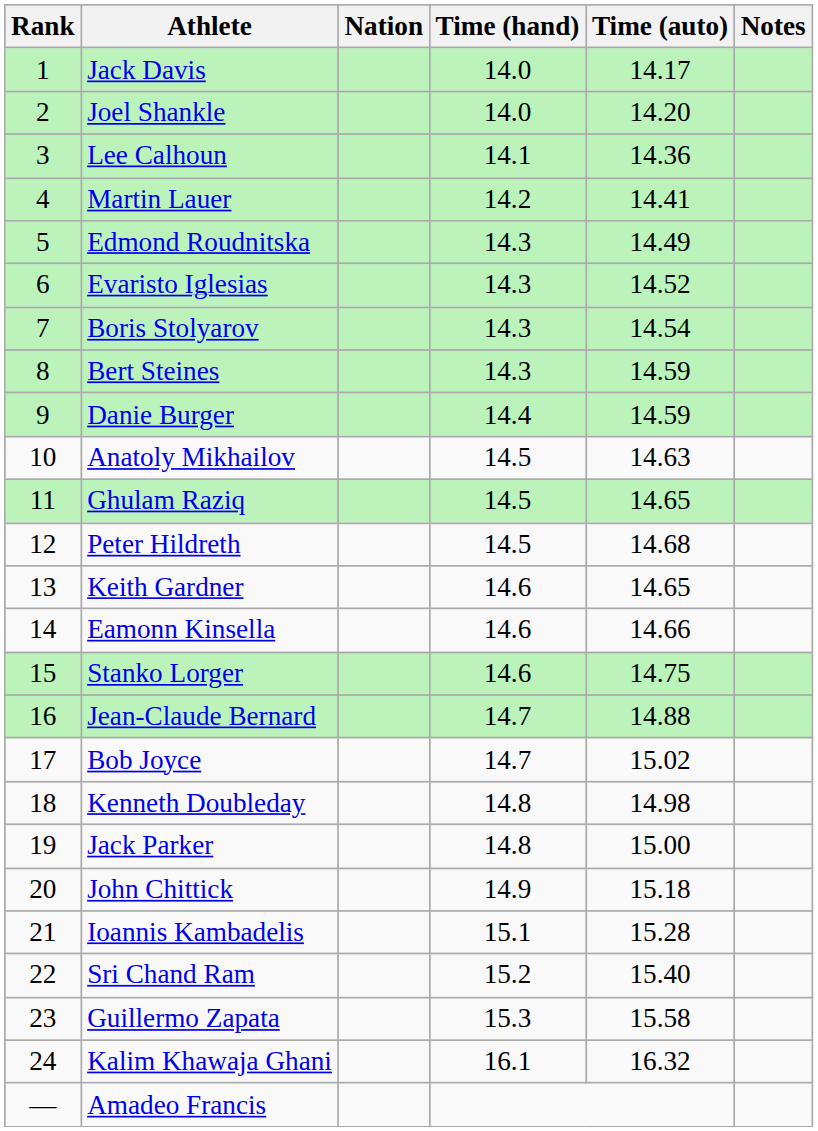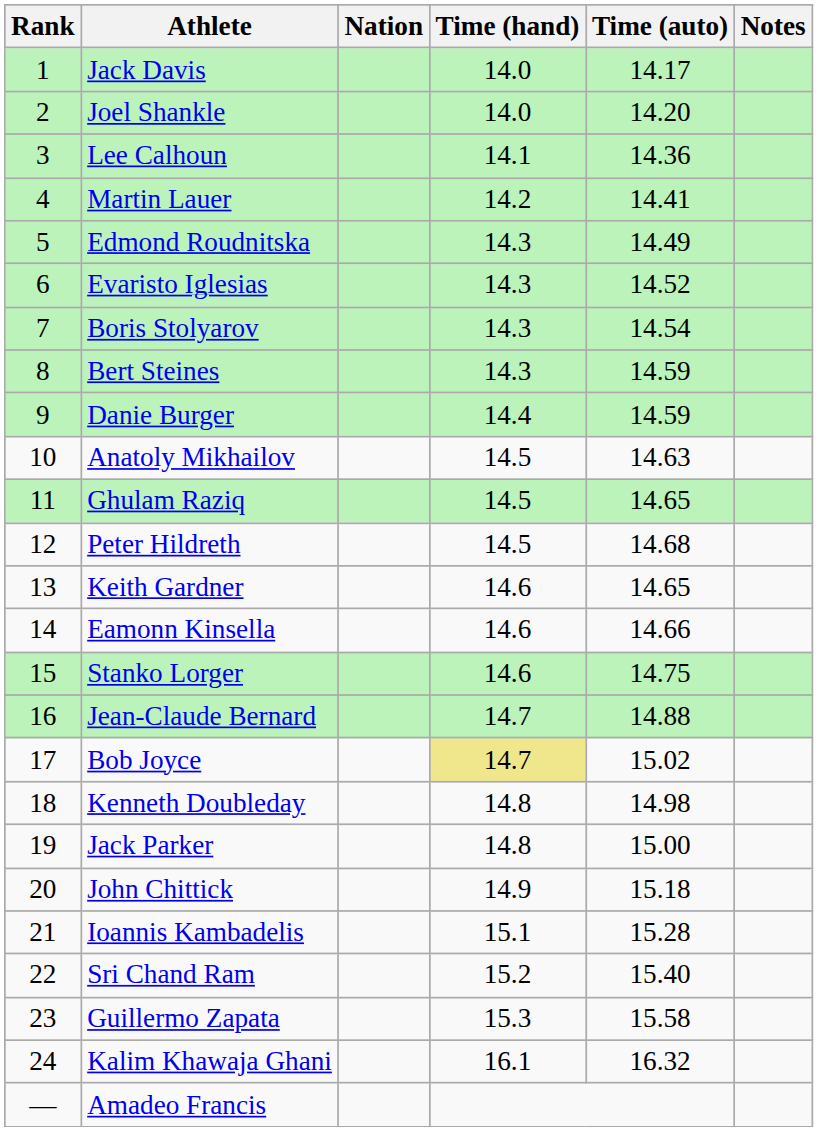(507, 759) no background -> (507, 759) khaki background
